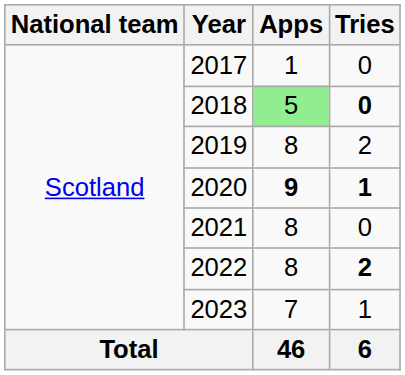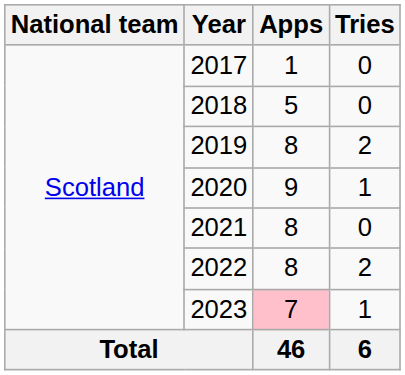(291, 106) lightgreen background -> (291, 106) no background
(365, 106) bold -> (365, 106) normal
(291, 187) bold -> (291, 187) normal
(365, 187) bold -> (365, 187) normal
(365, 268) bold -> (365, 268) normal
(291, 308) no background -> (291, 308) pink background
